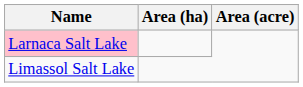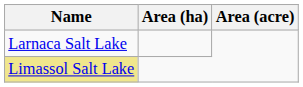(68, 43) pink background -> (68, 43) no background
(71, 69) no background -> (71, 69) khaki background
